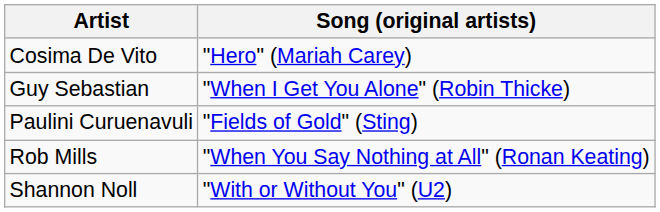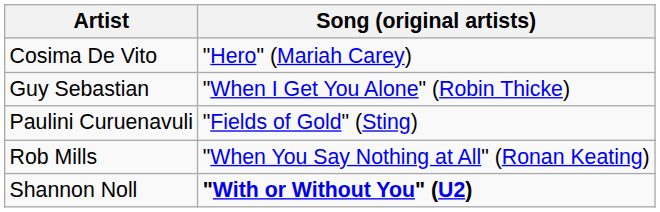(327, 190) normal -> (338, 190) bold
